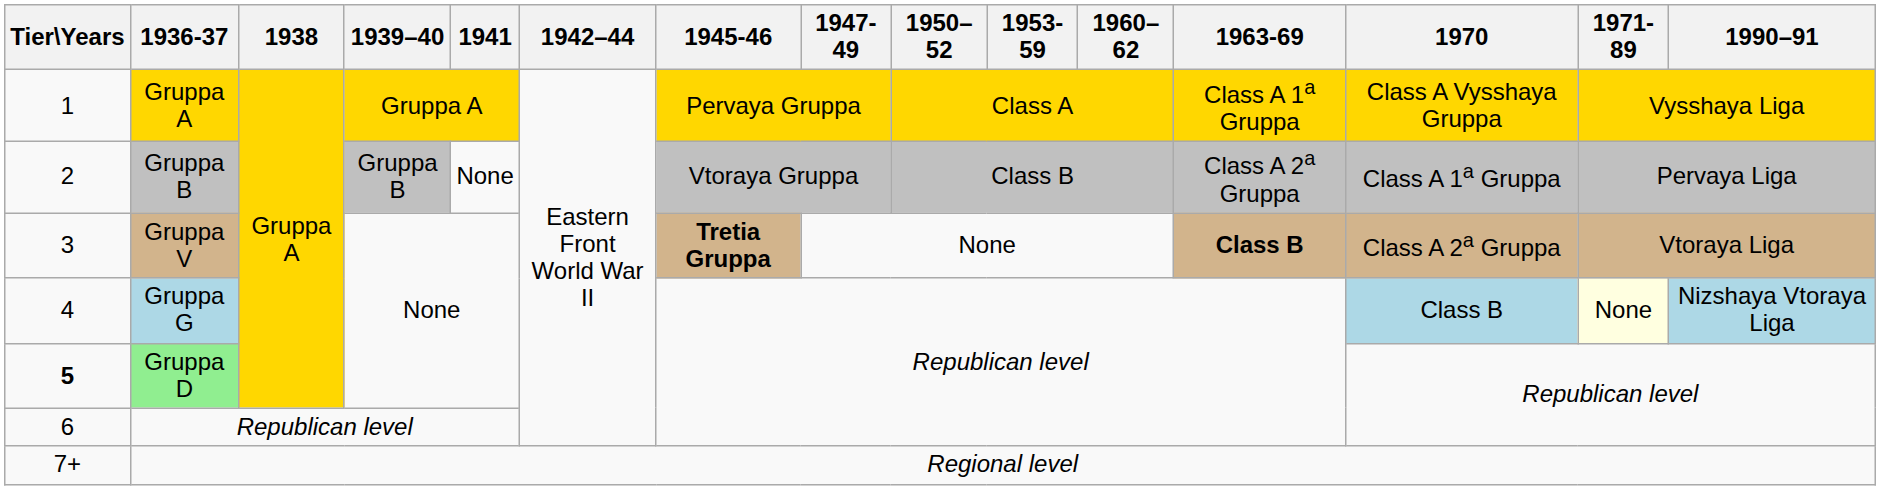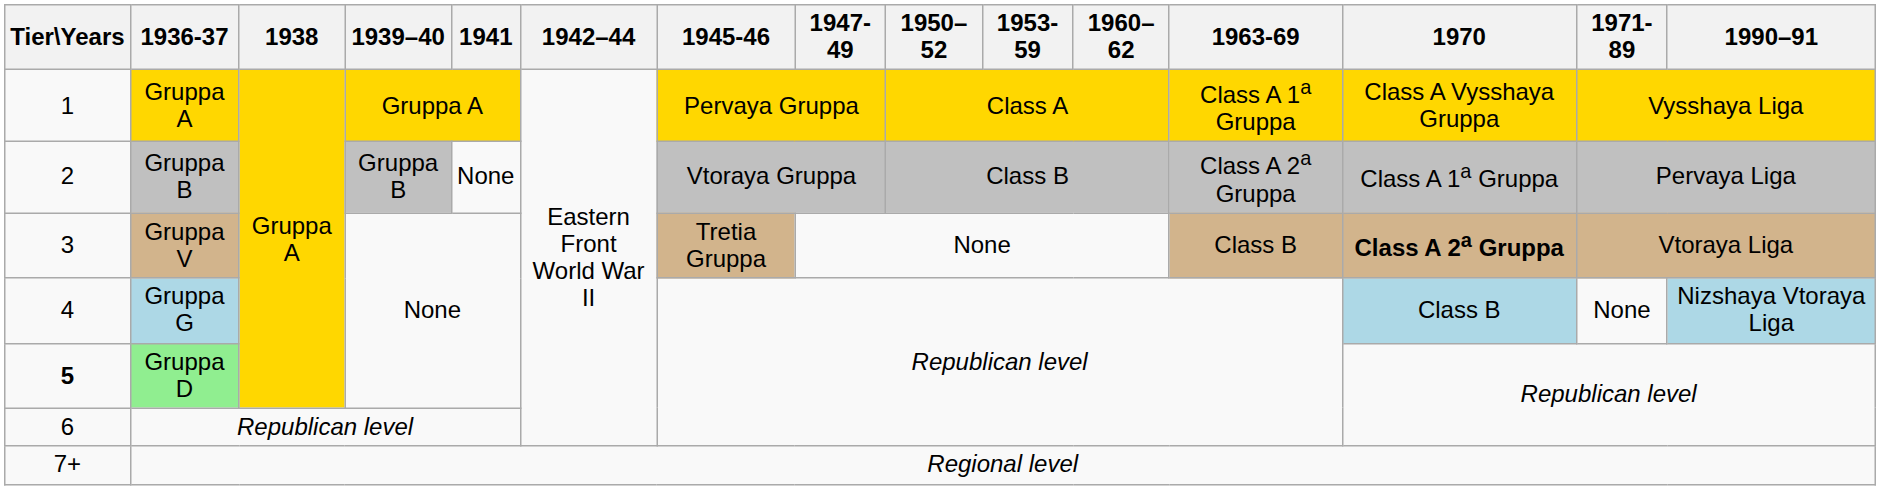(728, 245) bold -> (726, 245) normal
(1260, 245) bold -> (1256, 245) normal
(1462, 245) normal -> (1459, 245) bold
(1623, 310) lightyellow background -> (1622, 310) no background
